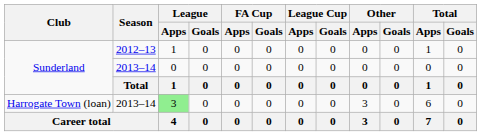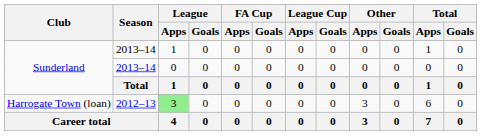(136, 49) 2012–13 -> (136, 49) 2013–14
(136, 103) 2013–14 -> (136, 103) 2012–13
